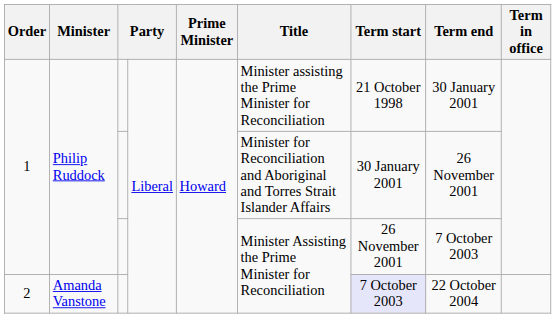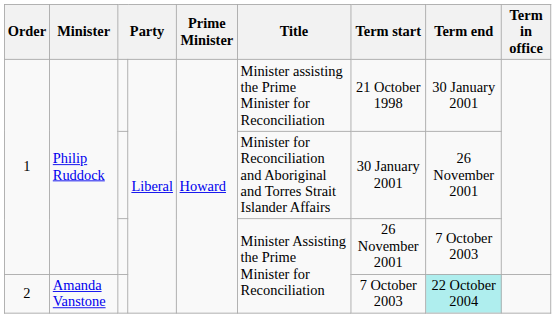(388, 293) lavender background -> (388, 293) no background
(464, 293) no background -> (464, 293) paleturquoise background
